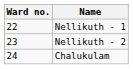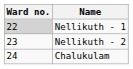(12, 27) no background -> (12, 27) lightgrey background
